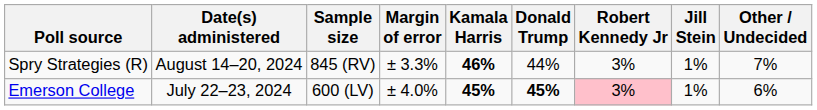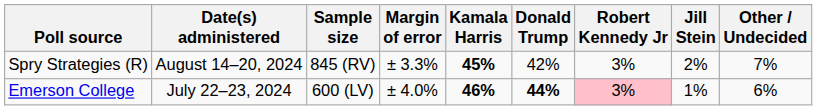(478, 64) 46% -> (478, 64) 45%
(543, 64) 44% -> (543, 64) 42%
(696, 64) 1% -> (696, 64) 2%
(478, 91) 45% -> (478, 91) 46%
(543, 91) 45% -> (543, 91) 44%
